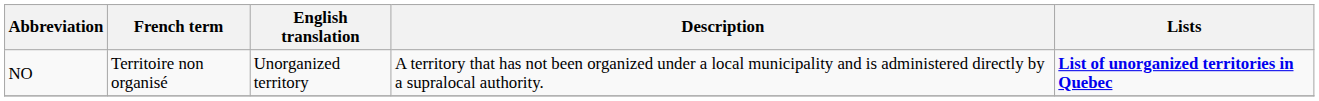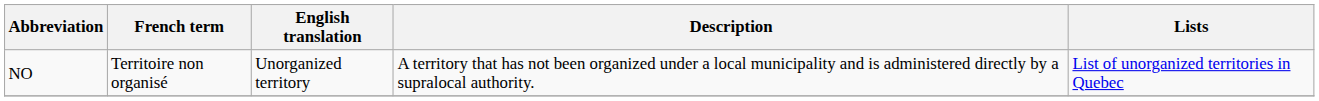(1176, 72) bold -> (1181, 72) normal
